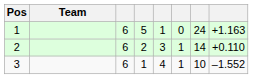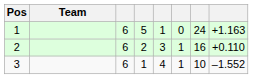(200, 47) 14 -> (200, 47) 16
